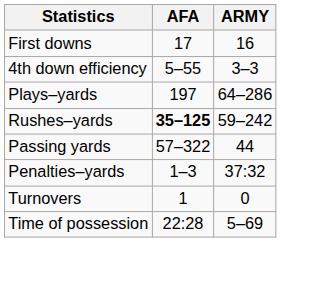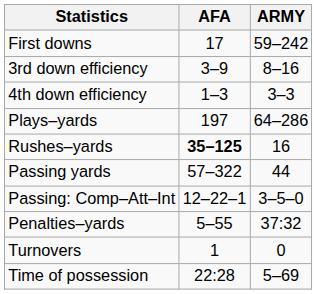(245, 43) 16 -> (281, 43) 59–242
+ row: (78, 69)
(183, 69) 5–55 -> (214, 95) 1–3
(245, 120) 59–242 -> (281, 146) 16
+ row: (92, 198)
(183, 172) 1–3 -> (214, 224) 5–55
